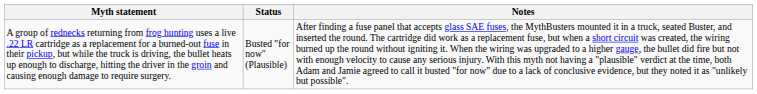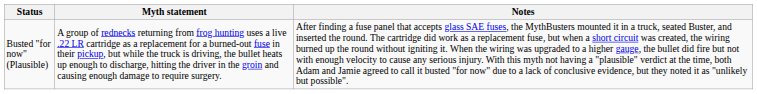columns swapped: (124, 12) <-> (268, 12)
